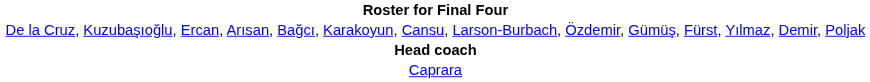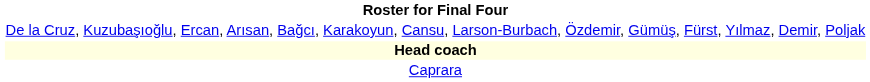(435, 50) no background -> (435, 50) lightyellow background
